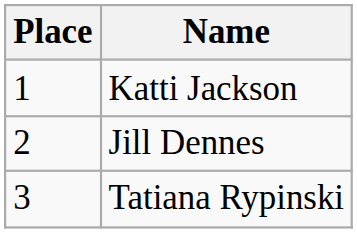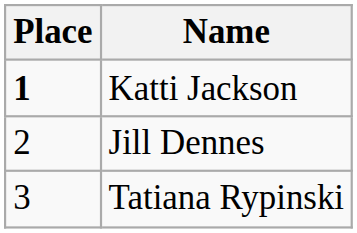(22, 87) normal -> (22, 87) bold
